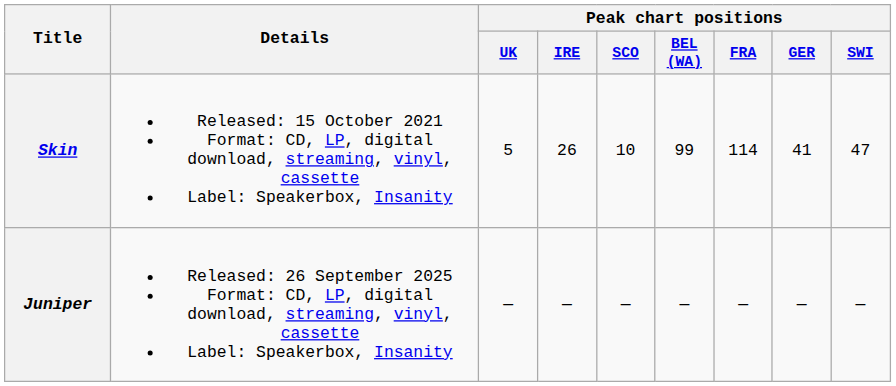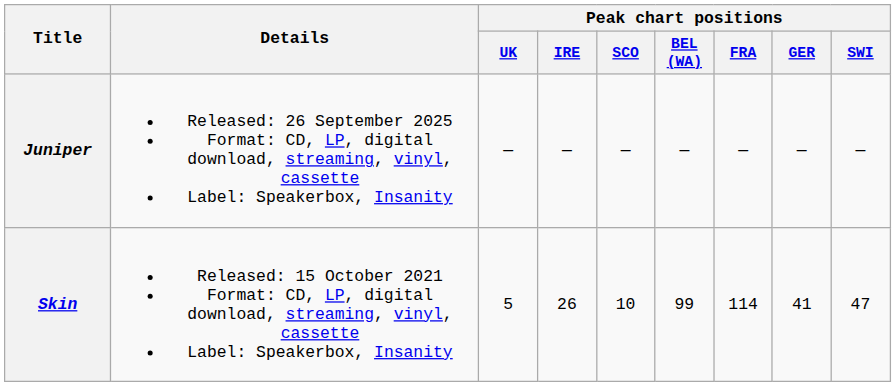rows swapped: (58, 151) <-> (58, 305)
